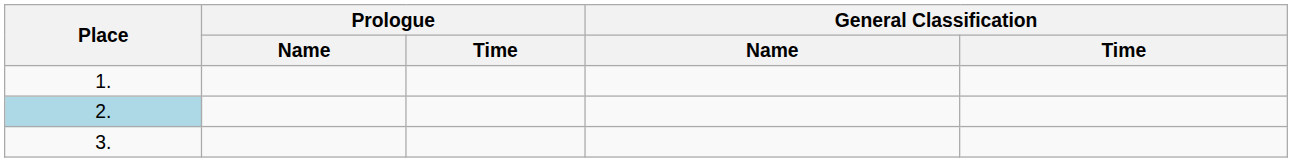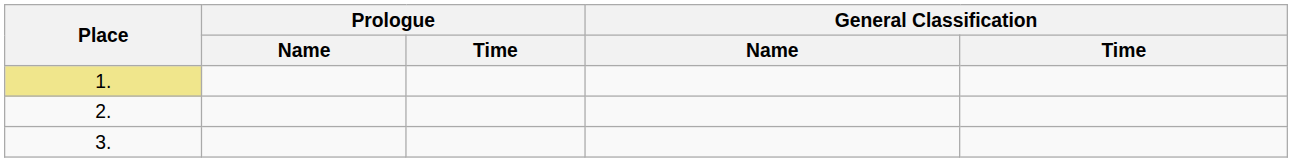(103, 81) no background -> (103, 81) khaki background
(103, 112) lightblue background -> (103, 112) no background
